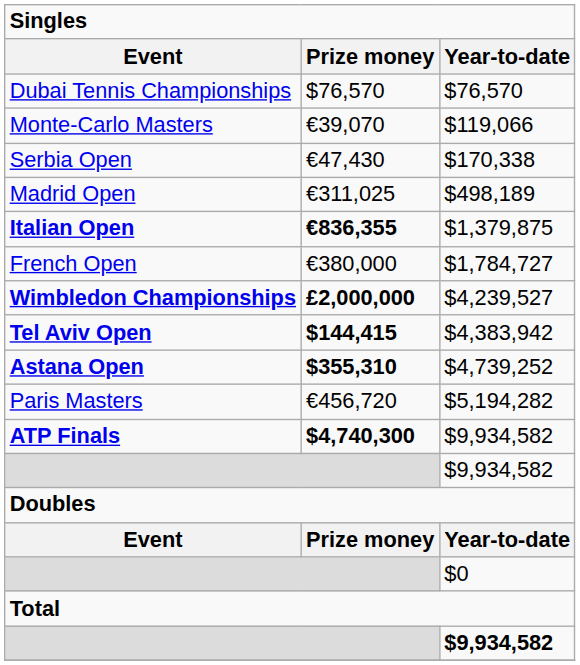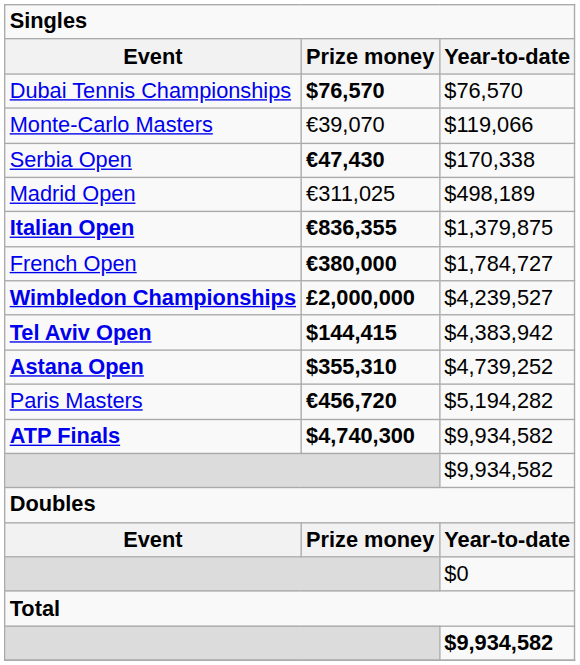(345, 90) normal -> (345, 90) bold
(345, 159) normal -> (345, 159) bold
(351, 263) normal -> (351, 263) bold
(351, 401) normal -> (351, 401) bold
